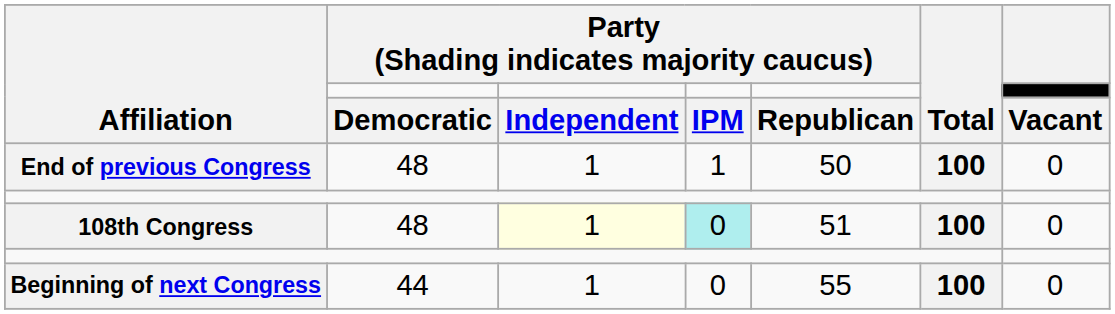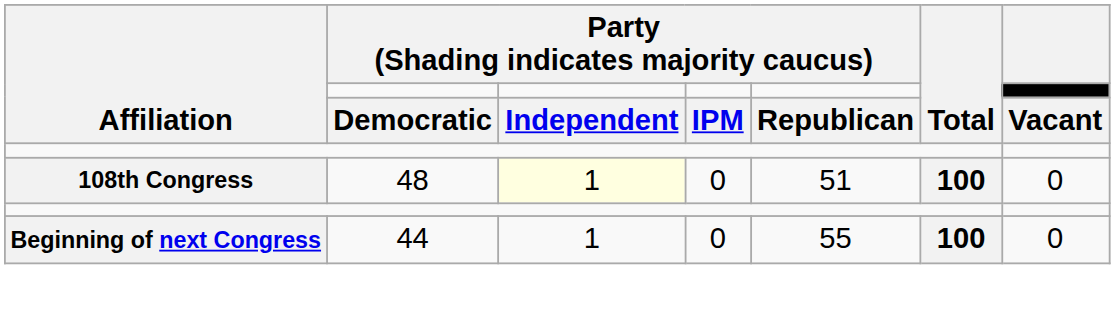- row: (166, 167)
(718, 225) paleturquoise background -> (718, 179) no background
